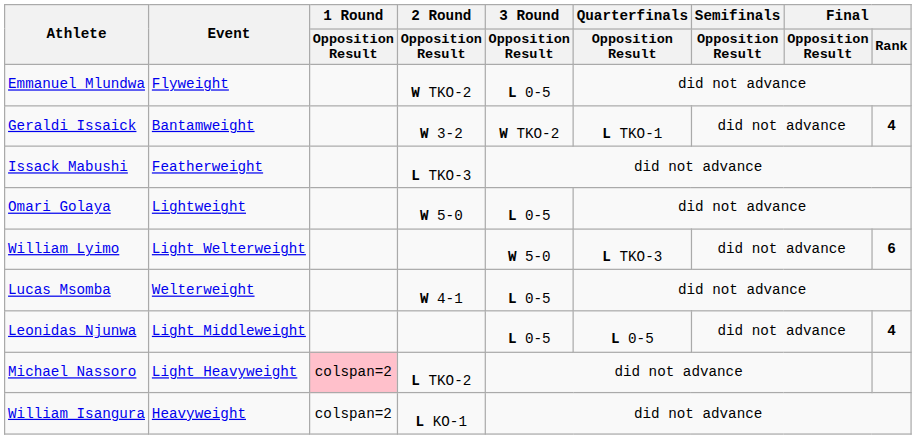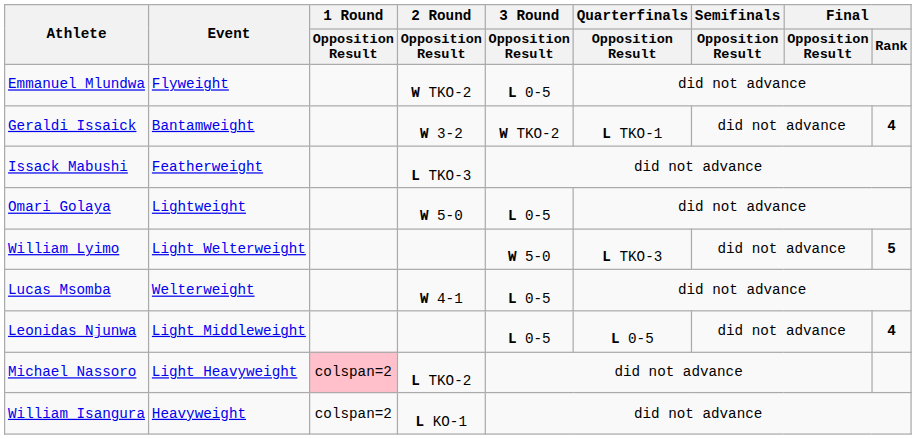(891, 249) 6 -> (891, 249) 5
